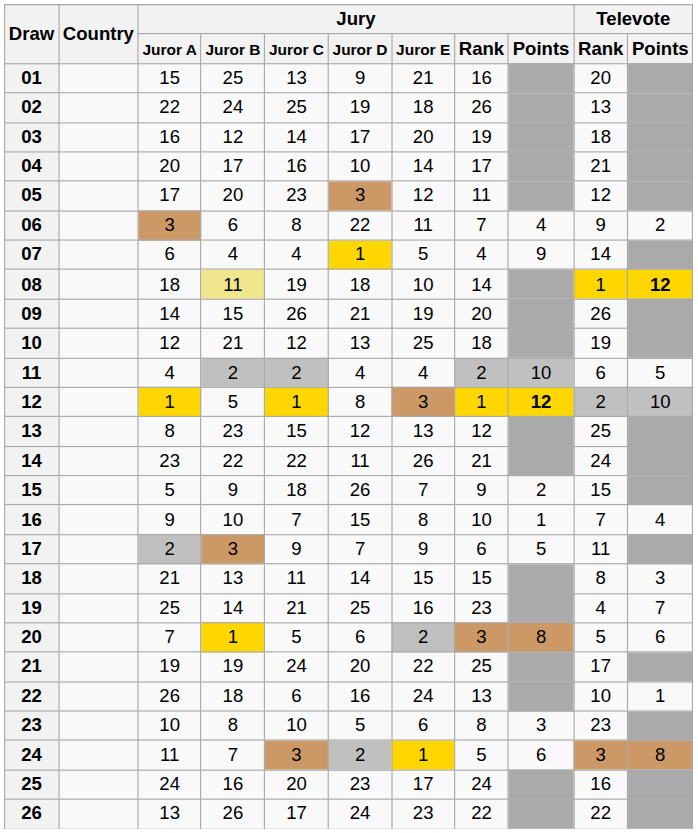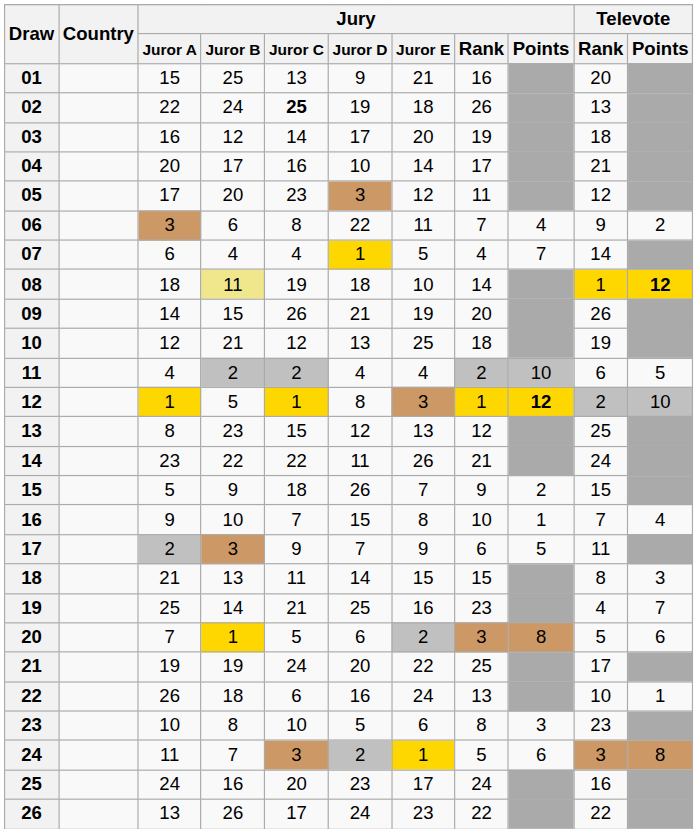(296, 107) normal -> (296, 107) bold
(541, 254) 9 -> (541, 254) 7
